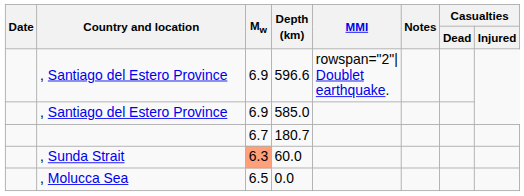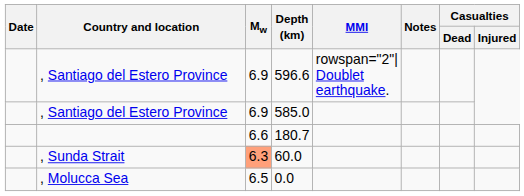(258, 135) 6.7 -> (258, 135) 6.6
